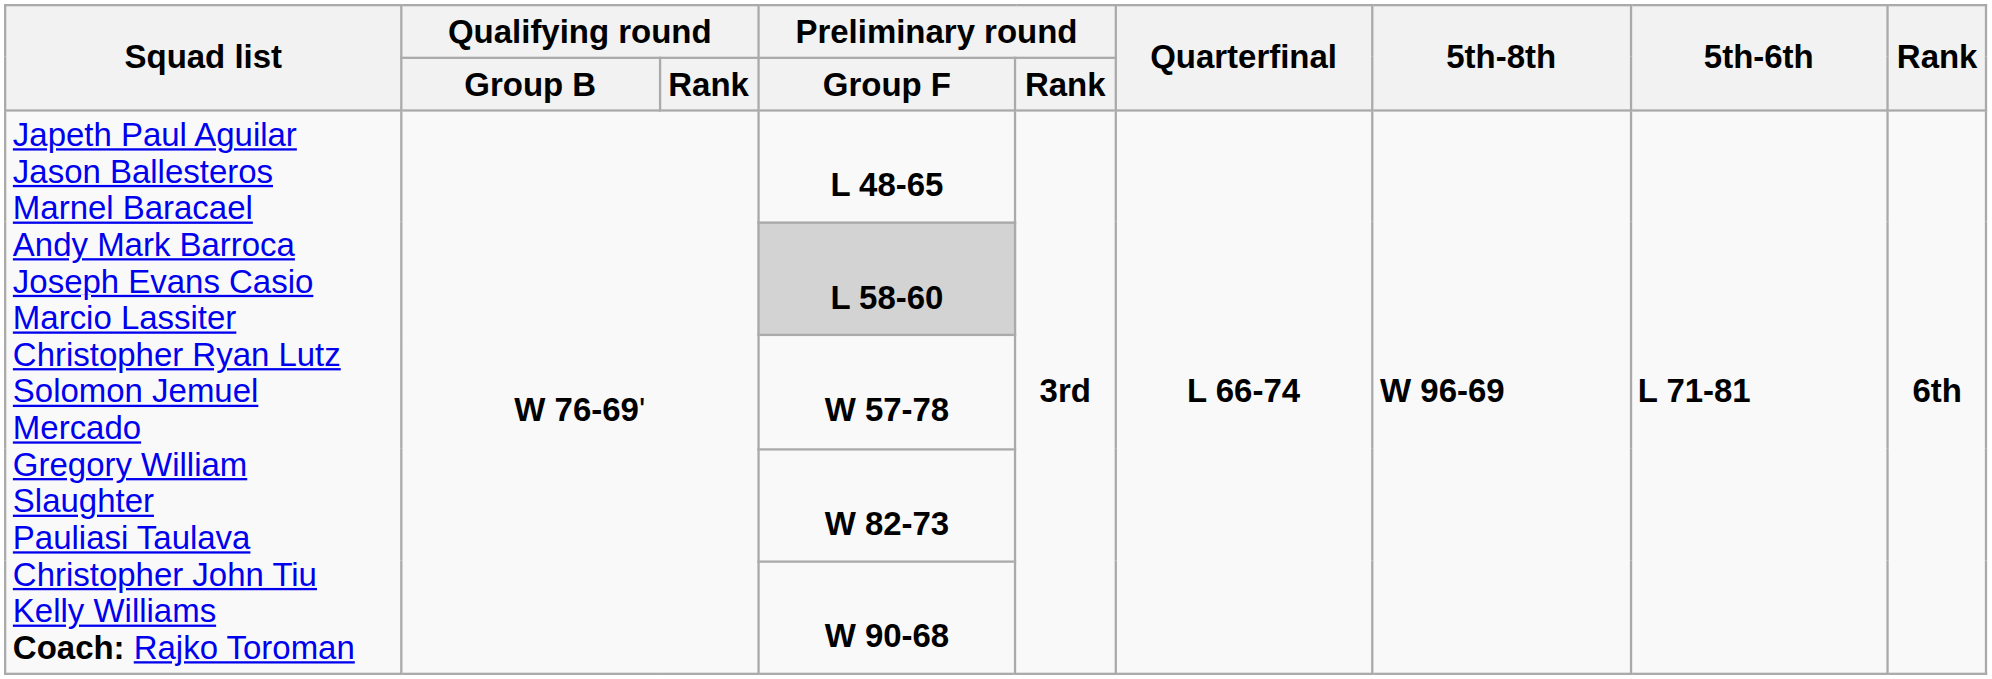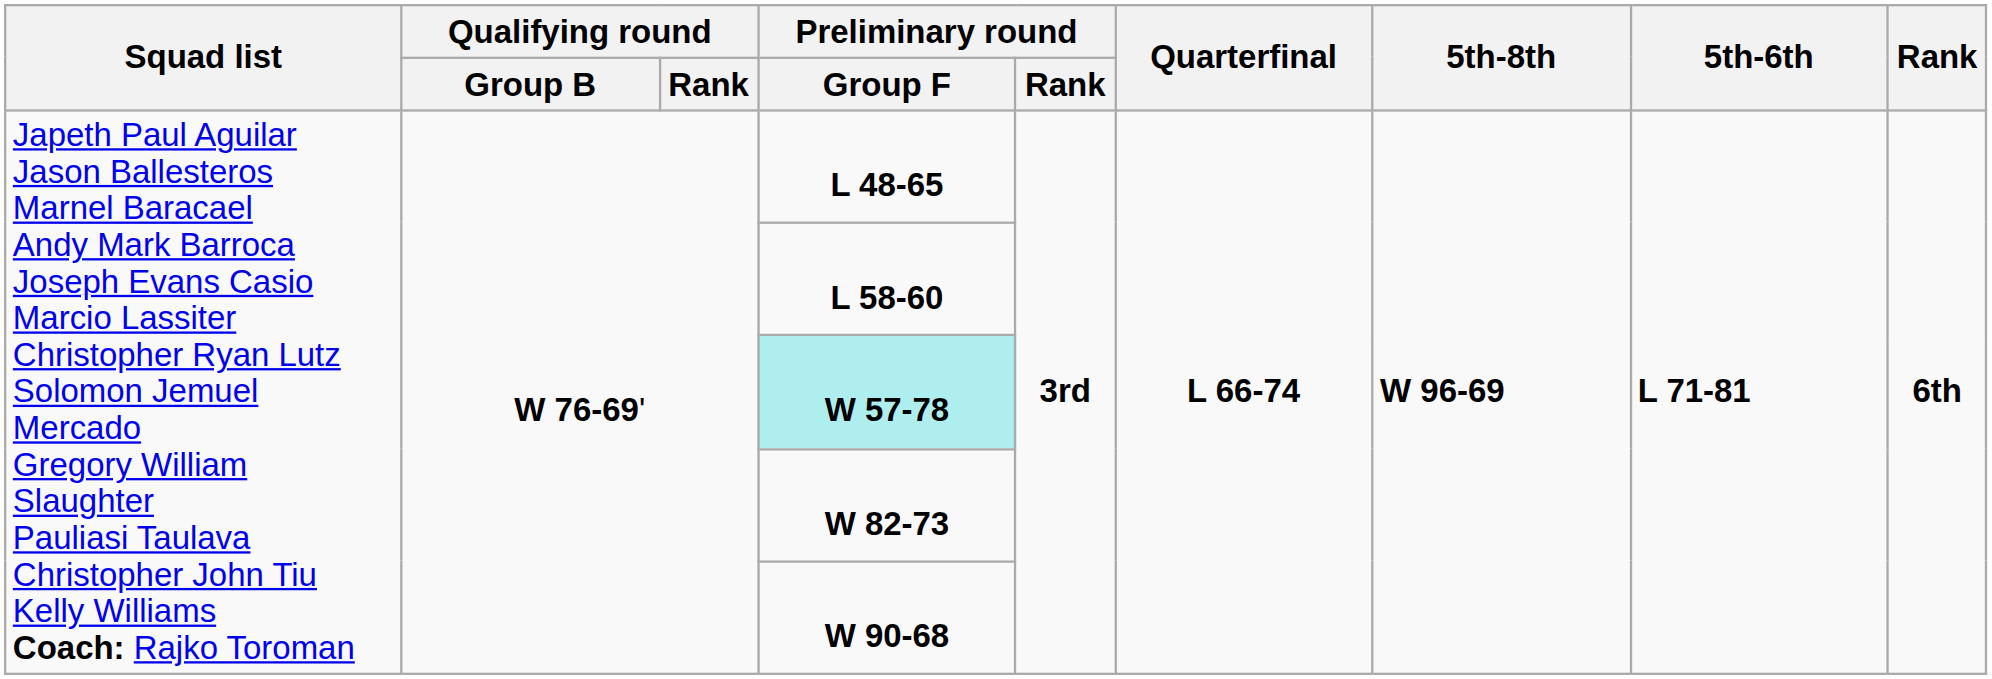(887, 298) lightgrey background -> (887, 298) no background
(887, 411) no background -> (887, 411) paleturquoise background
